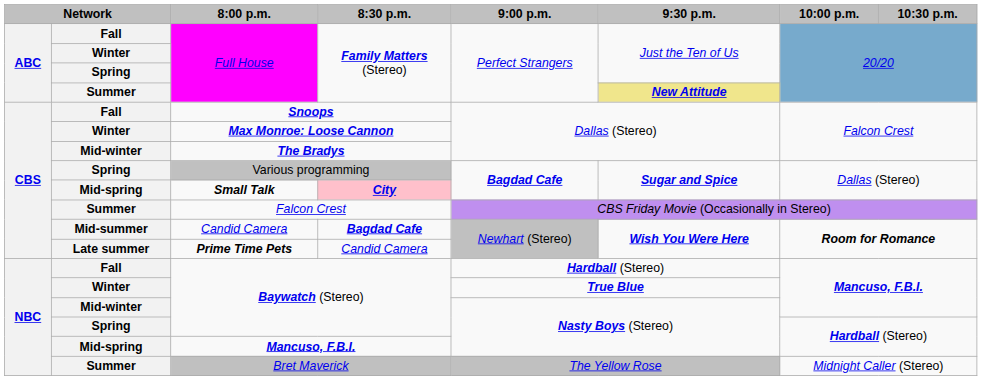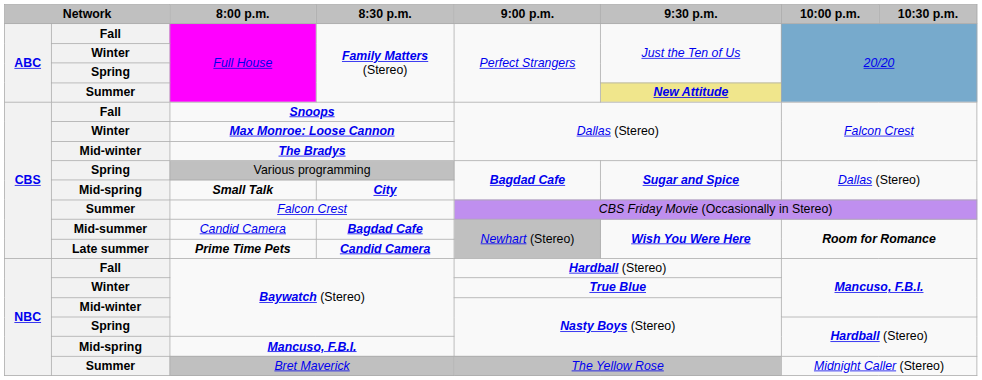(384, 190) pink background -> (385, 190) no background
(384, 248) normal -> (385, 248) bold
